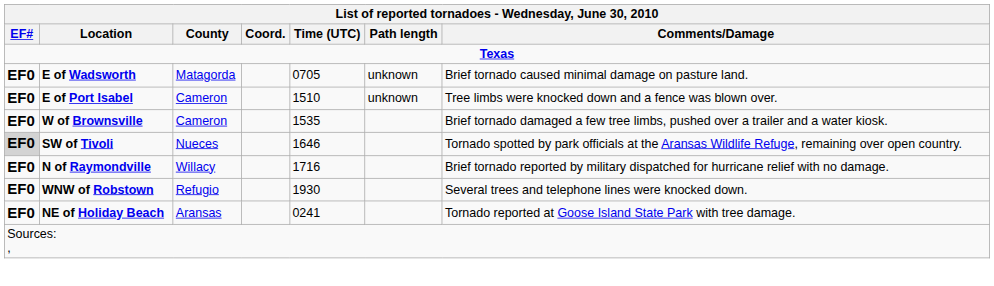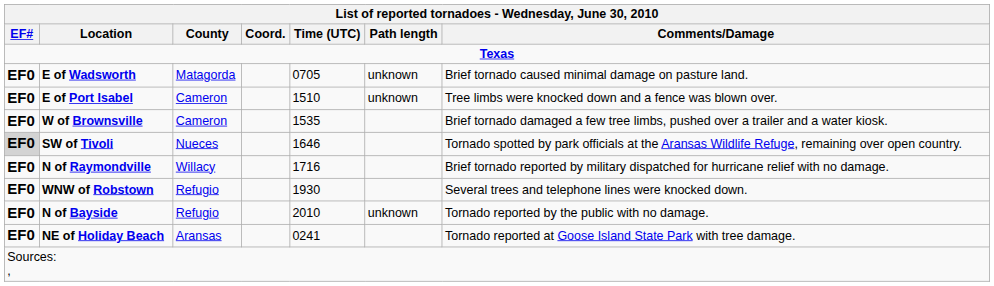+ row: (80, 212)
